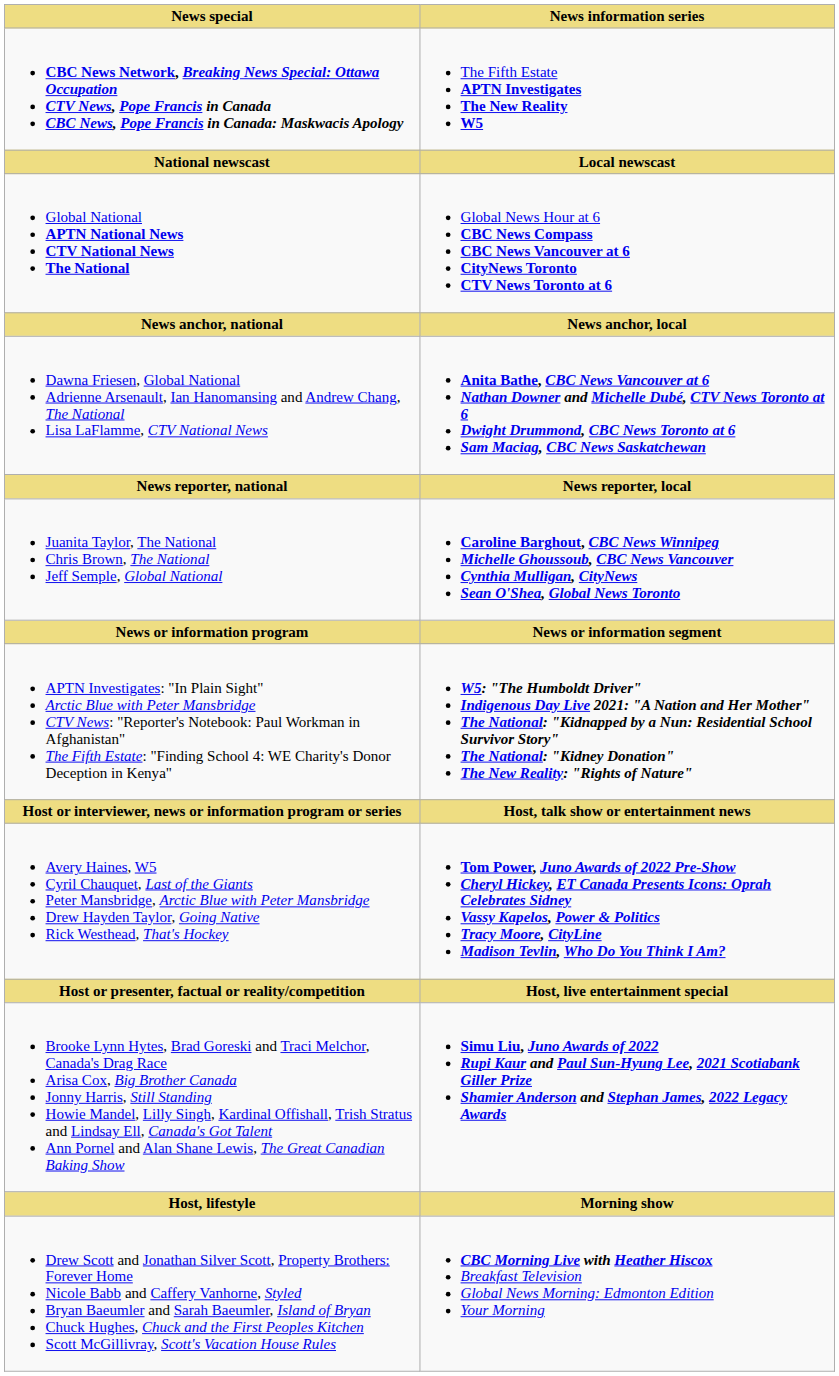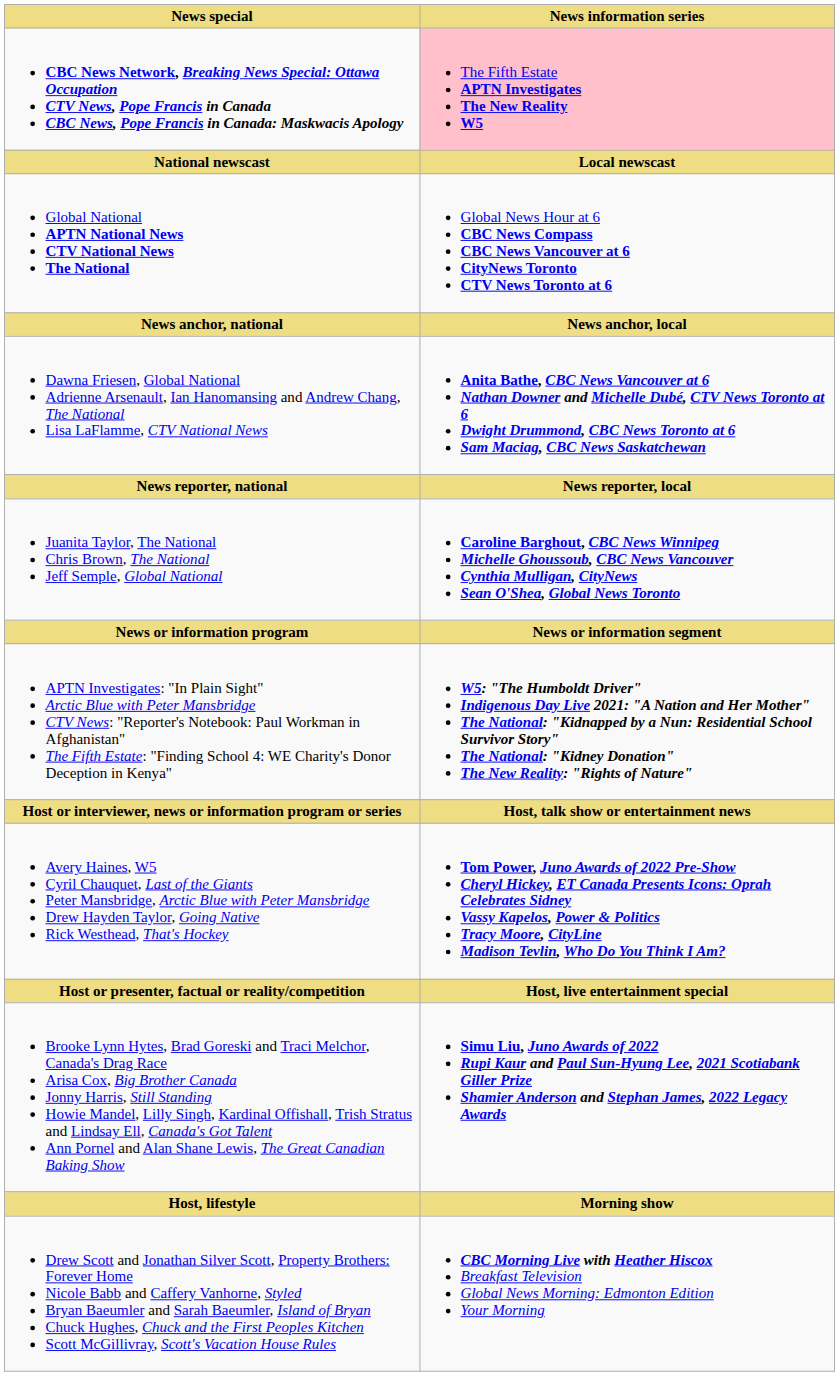(627, 98) no background -> (627, 98) pink background
